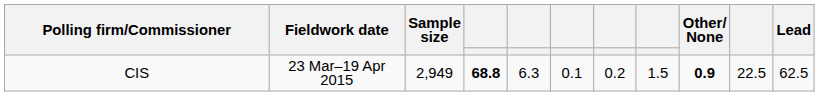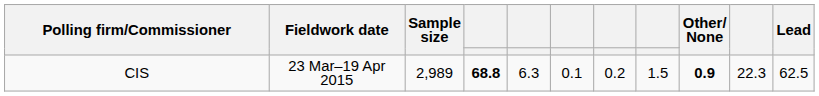(435, 73) 2,949 -> (435, 73) 2,989
(751, 73) 22.5 -> (751, 73) 22.3
